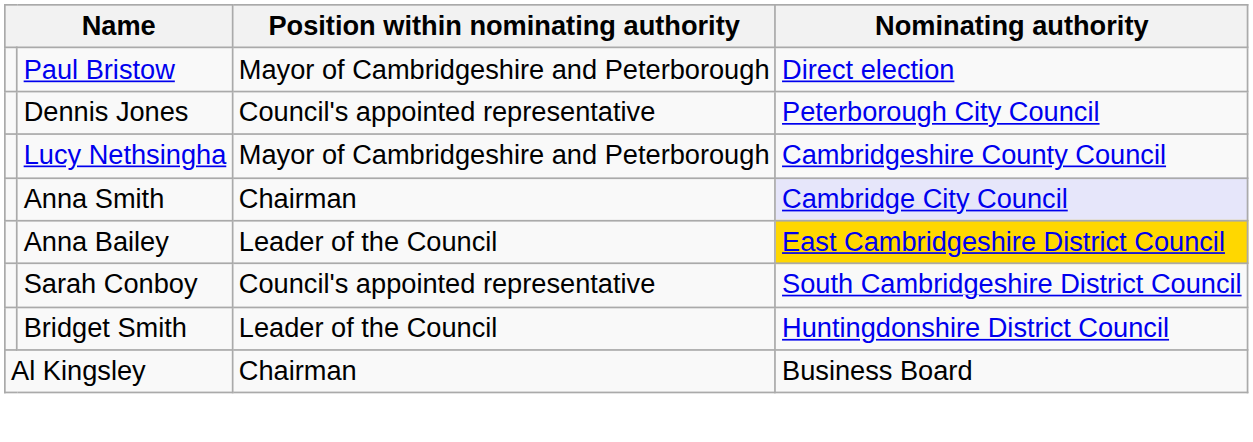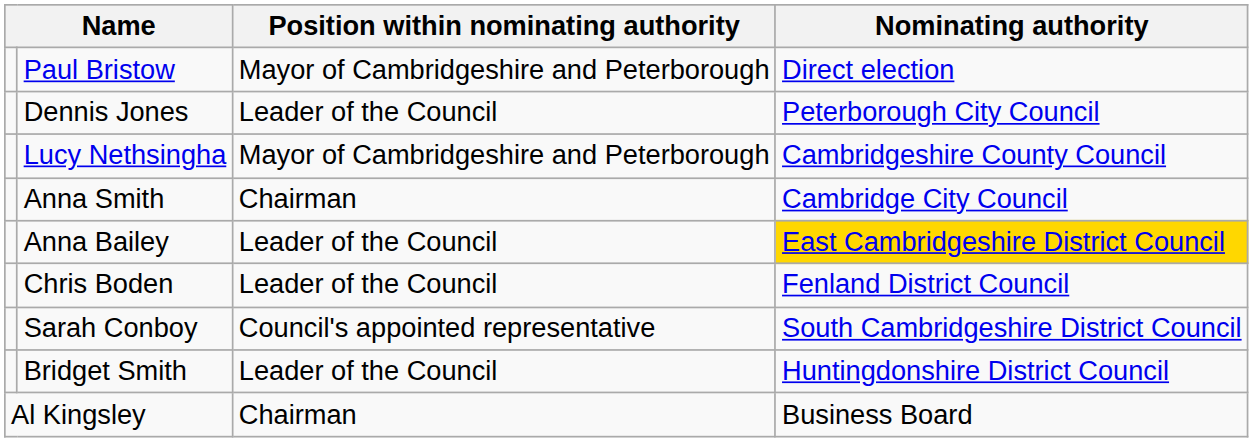(447, 112) Council's appointed representative -> (368, 112) Leader of the Council
(925, 198) lavender background -> (925, 198) no background
+ row: (98, 284)
